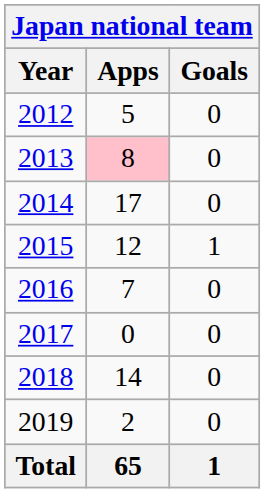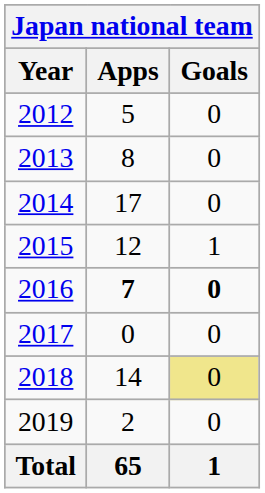(128, 158) pink background -> (128, 158) no background
(128, 289) normal -> (128, 289) bold
(214, 289) normal -> (214, 289) bold
(214, 377) no background -> (214, 377) khaki background
